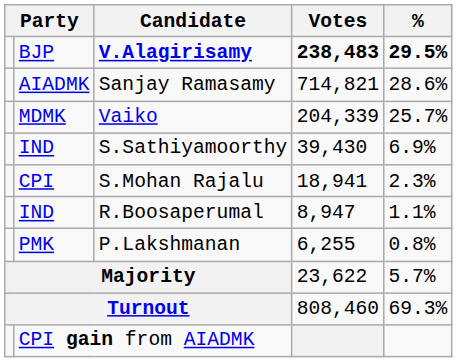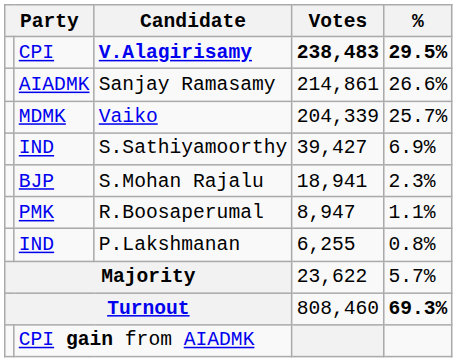(36, 53) BJP -> (36, 53) CPI
(338, 85) 714,821 -> (338, 85) 214,861
(418, 85) 28.6% -> (418, 85) 26.6%
(332, 149) 39,430 -> (332, 149) 39,427
(36, 181) CPI -> (36, 181) BJP
(36, 213) IND -> (36, 213) PMK
(36, 245) PMK -> (36, 245) IND
(418, 309) normal -> (418, 309) bold
